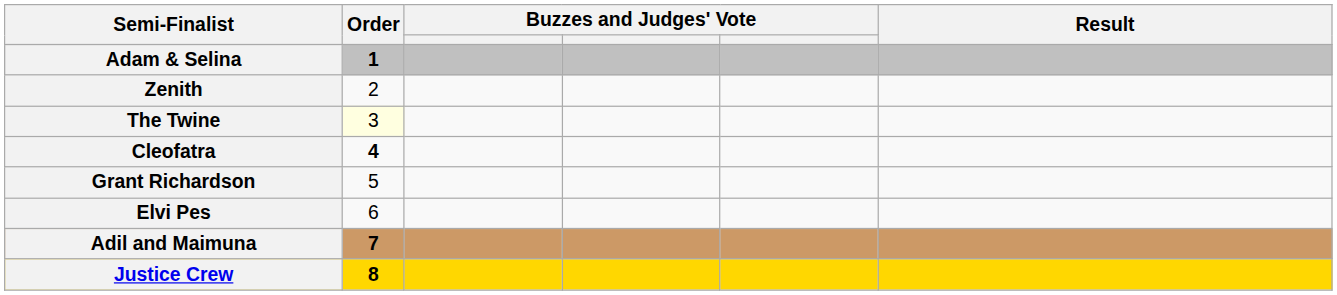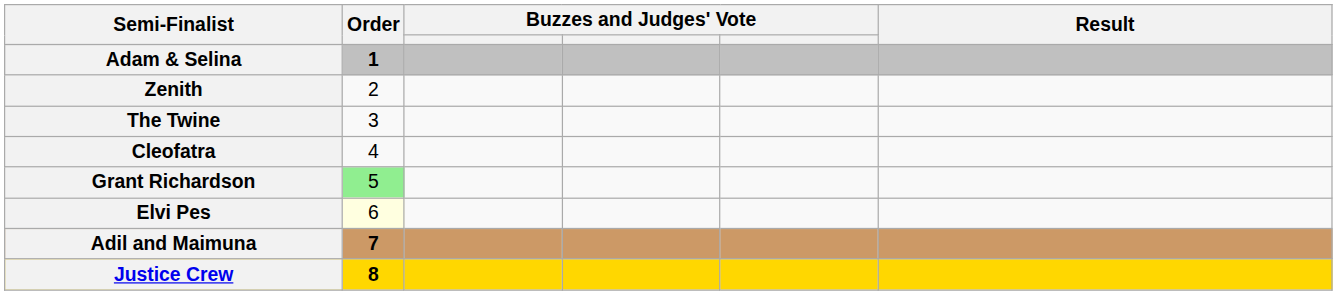(373, 120) lightyellow background -> (373, 120) no background
(373, 151) bold -> (373, 151) normal
(373, 182) no background -> (373, 182) lightgreen background
(373, 212) no background -> (373, 212) lightyellow background
